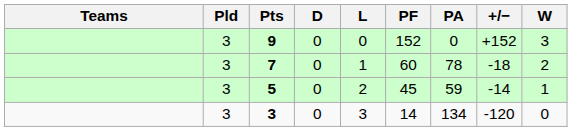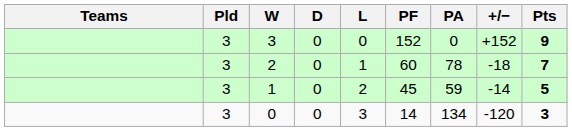columns swapped: (545, 16) <-> (272, 16)
